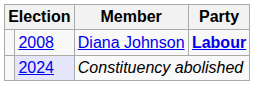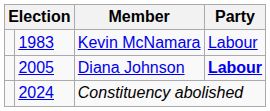+ row: (139, 42)
(36, 42) 2008 -> (36, 67) 2005
(36, 67) lavender background -> (36, 93) no background
